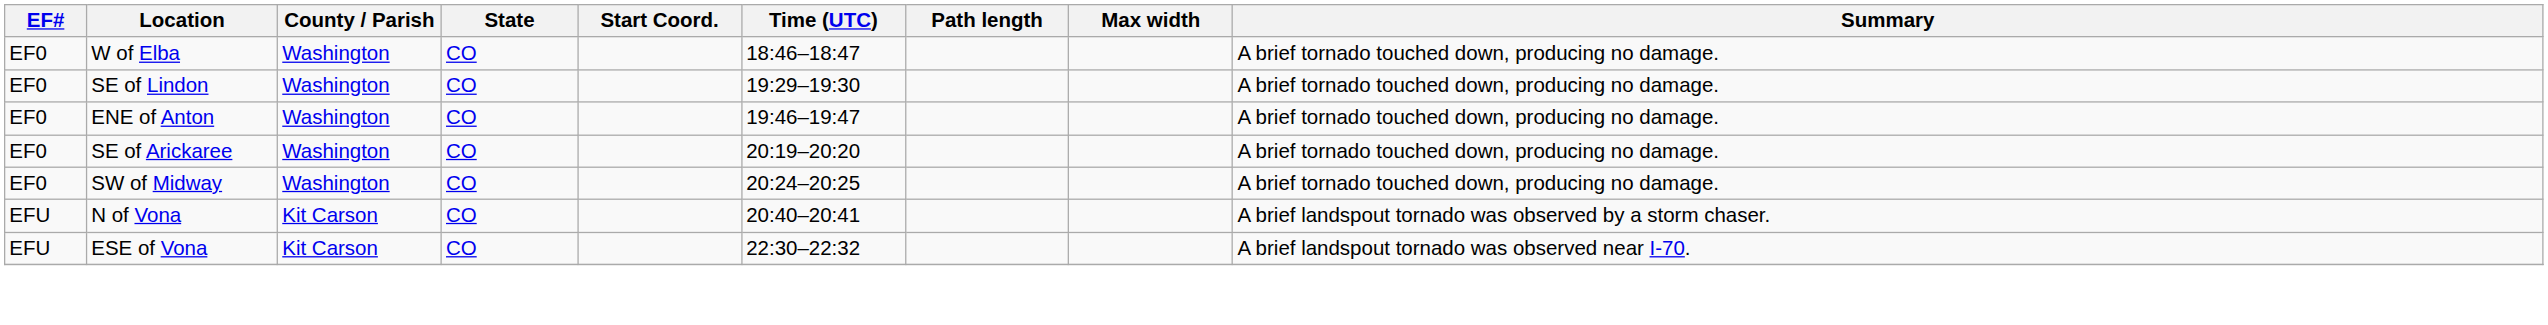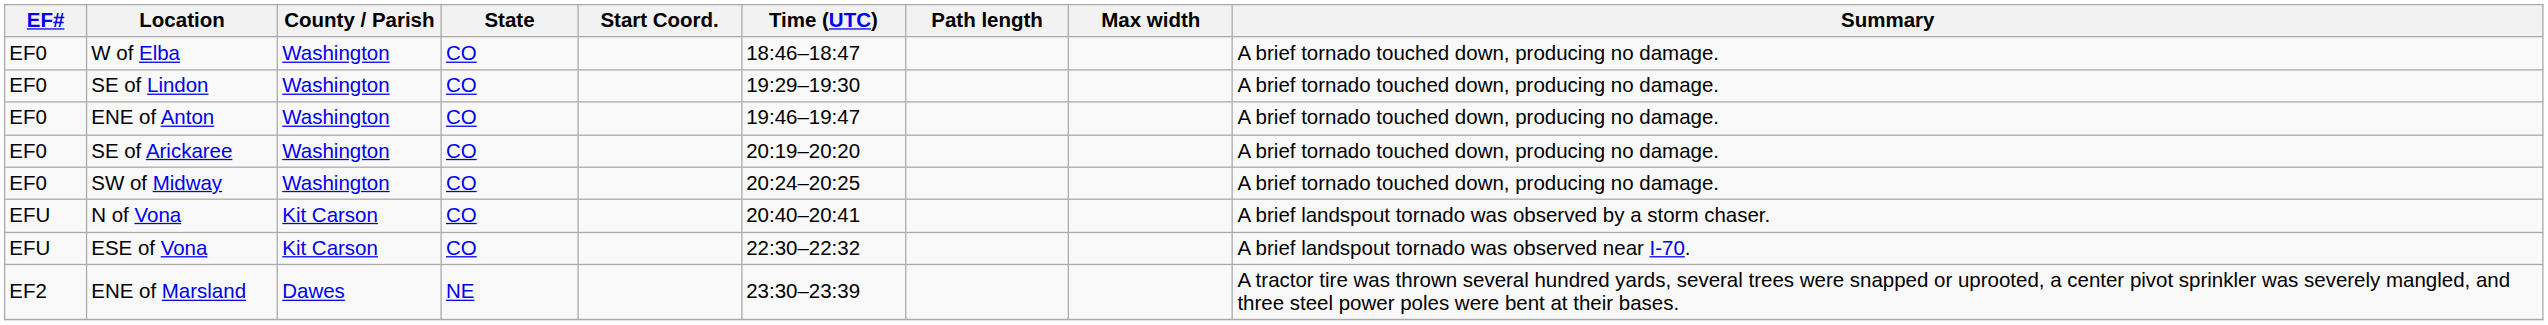+ row: (169, 292)
